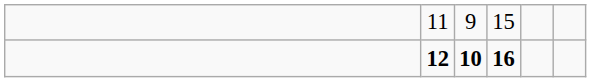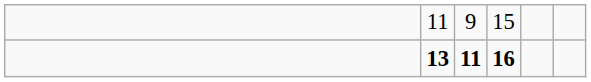(438, 58) 12 -> (438, 58) 13
(471, 58) 10 -> (471, 58) 11
